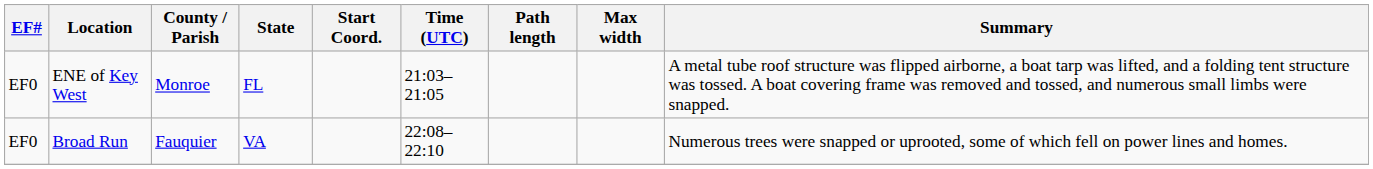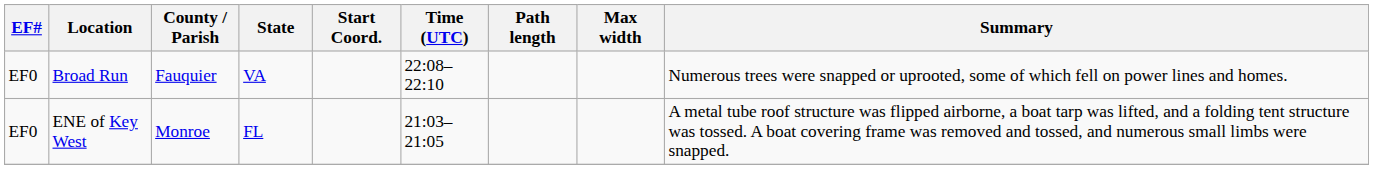rows swapped: (95, 84) <-> (90, 141)
